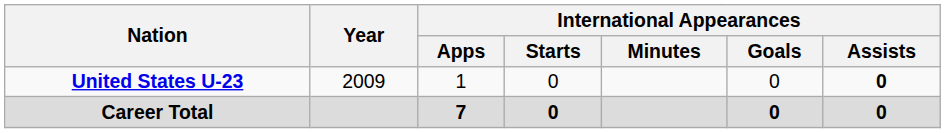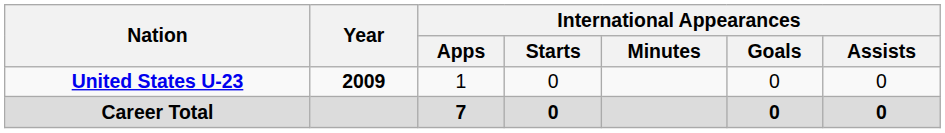(364, 82) normal -> (364, 82) bold
(881, 82) bold -> (881, 82) normal
